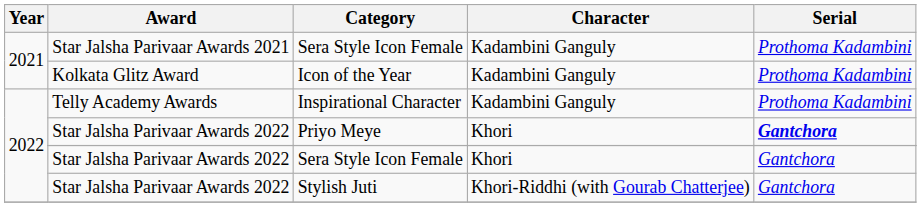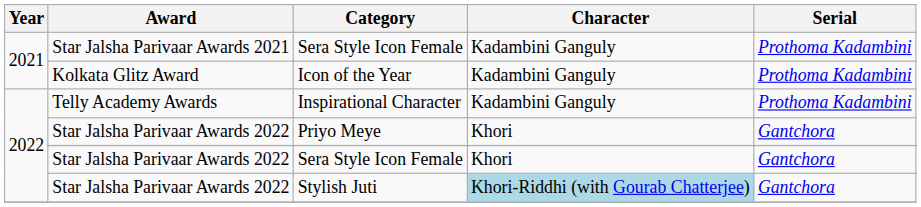(797, 131) bold -> (796, 131) normal
(610, 187) no background -> (610, 187) lightblue background
